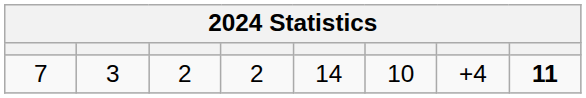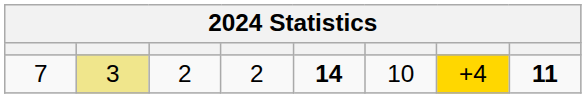(113, 73) no background -> (113, 73) khaki background
(329, 73) normal -> (329, 73) bold
(473, 73) no background -> (473, 73) gold background
